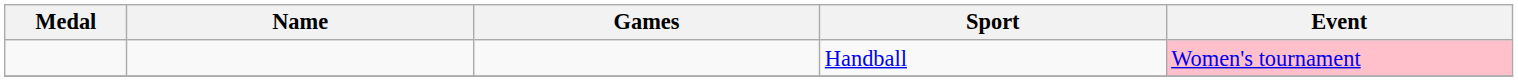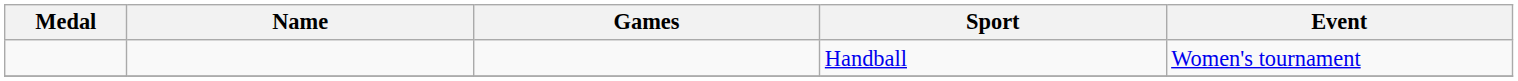(1266, 57) pink background -> (1266, 57) no background
